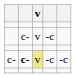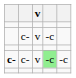(11, 59) normal -> (11, 59) bold
(25, 59) bold -> (25, 59) normal
(37, 59) khaki background -> (37, 59) no background
(50, 59) no background -> (50, 59) lightgreen background
